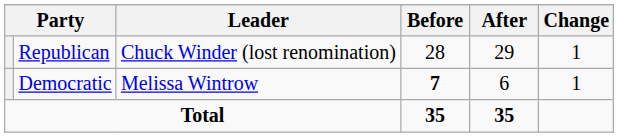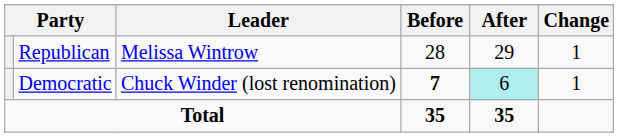(258, 52) Chuck Winder (lost renomination) -> (190, 52) Melissa Wintrow
(190, 83) Melissa Wintrow -> (258, 83) Chuck Winder (lost renomination)
(504, 83) no background -> (504, 83) paleturquoise background
